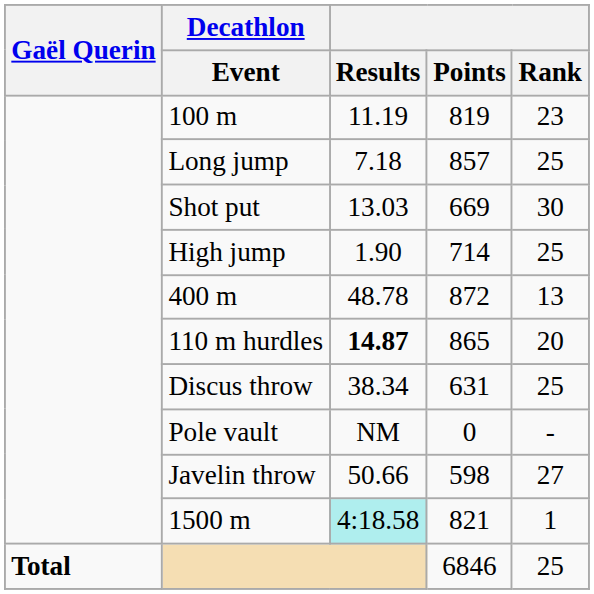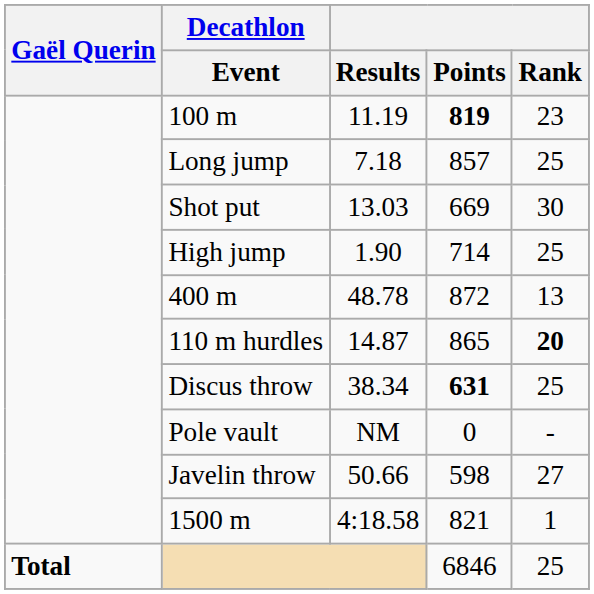(469, 117) normal -> (469, 117) bold
(378, 341) bold -> (378, 341) normal
(550, 341) normal -> (550, 341) bold
(469, 386) normal -> (469, 386) bold
(378, 521) paleturquoise background -> (378, 521) no background
